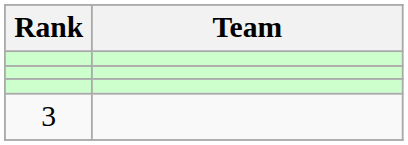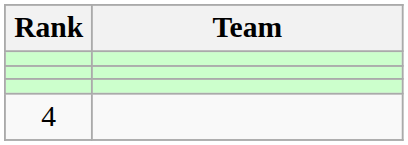(49, 115) 3 -> (49, 115) 4
